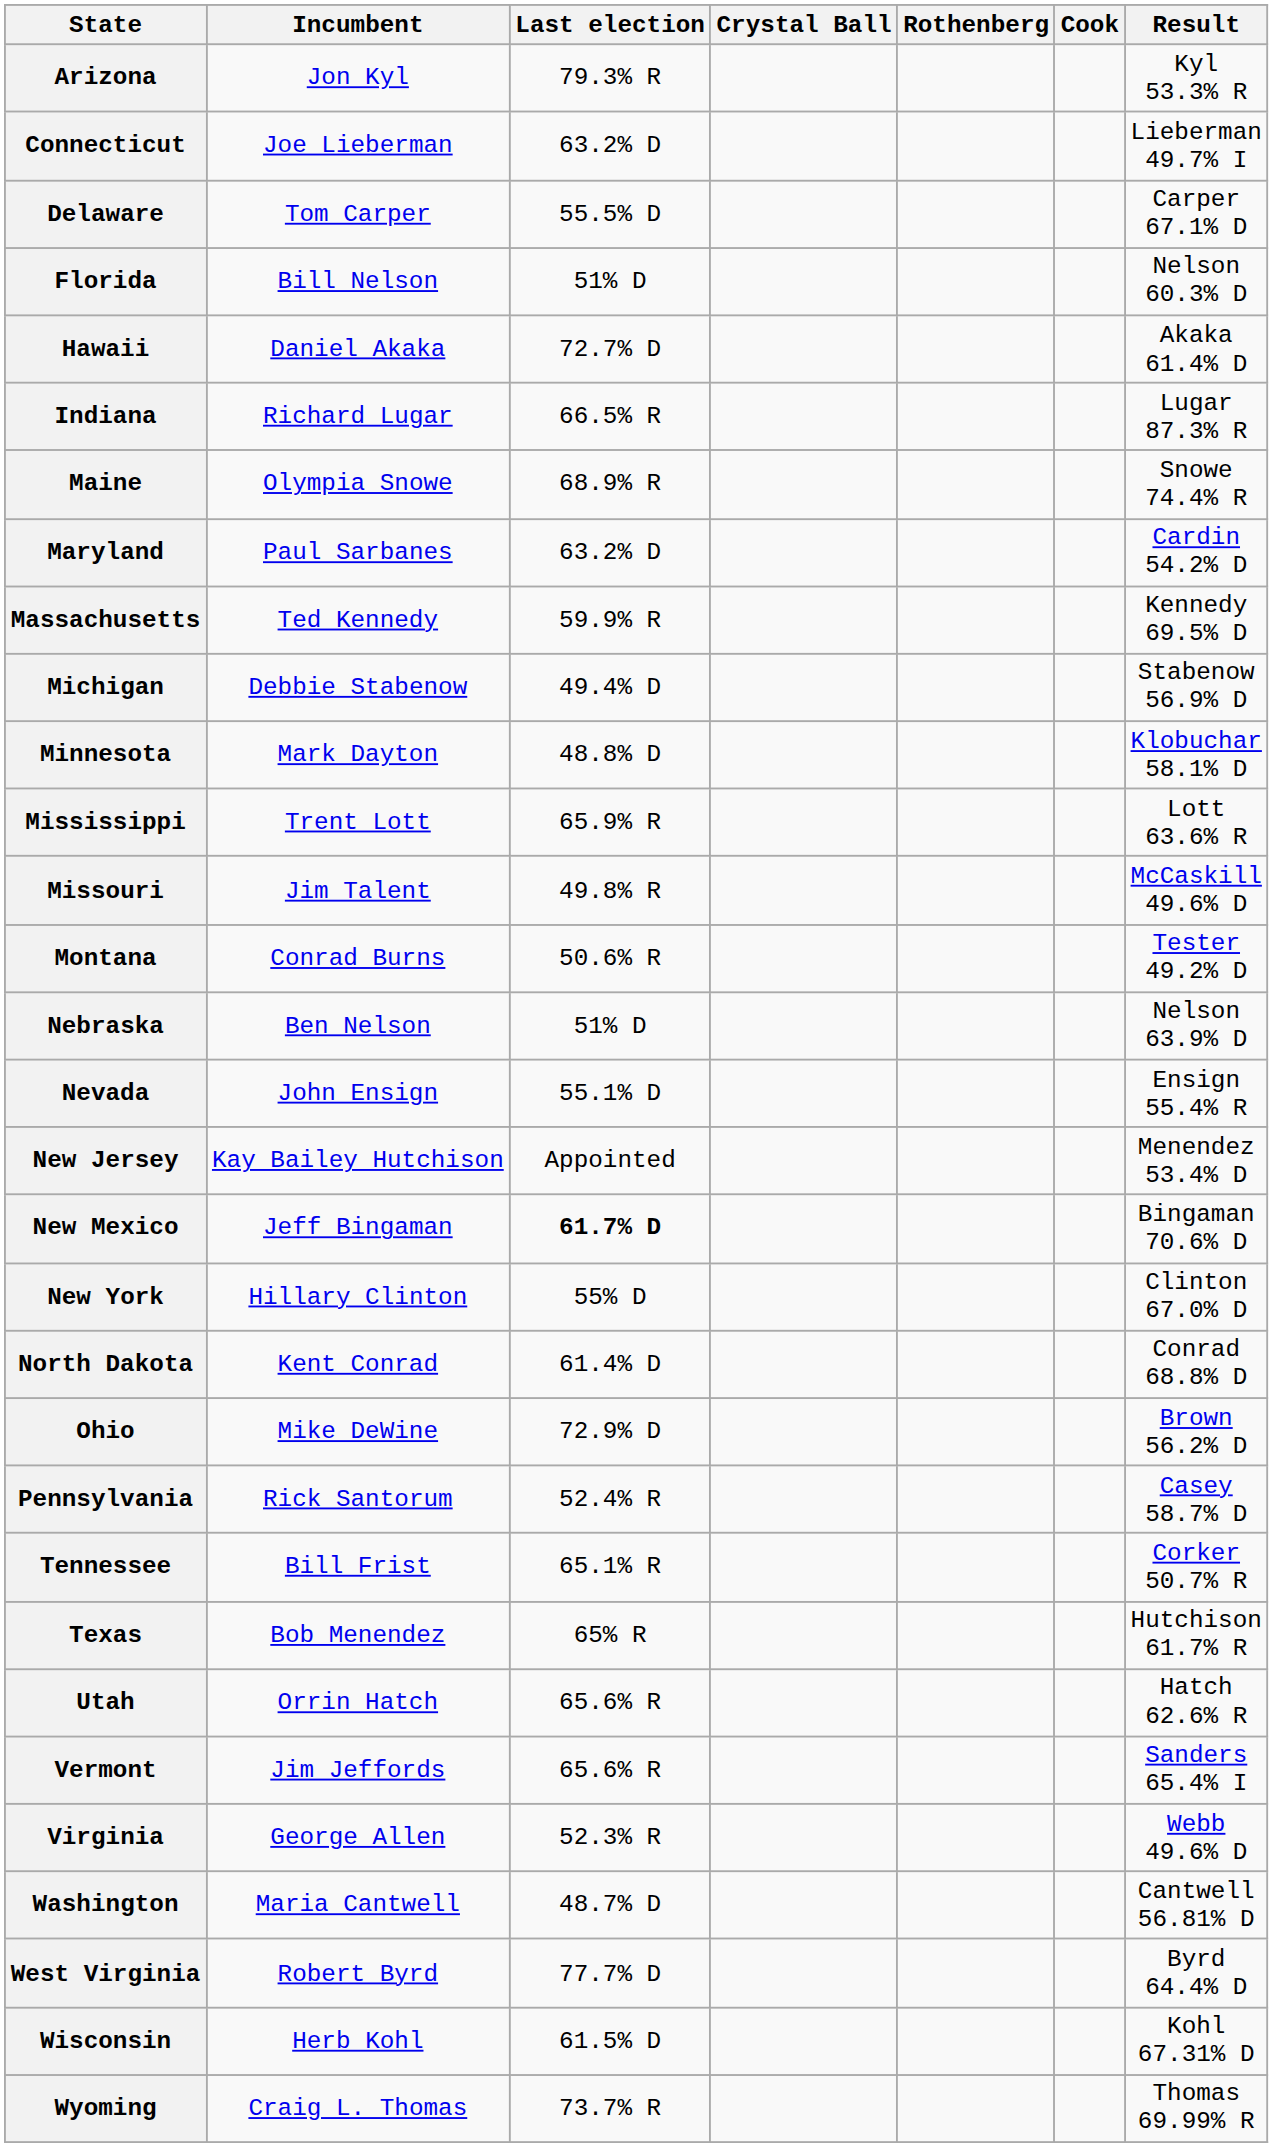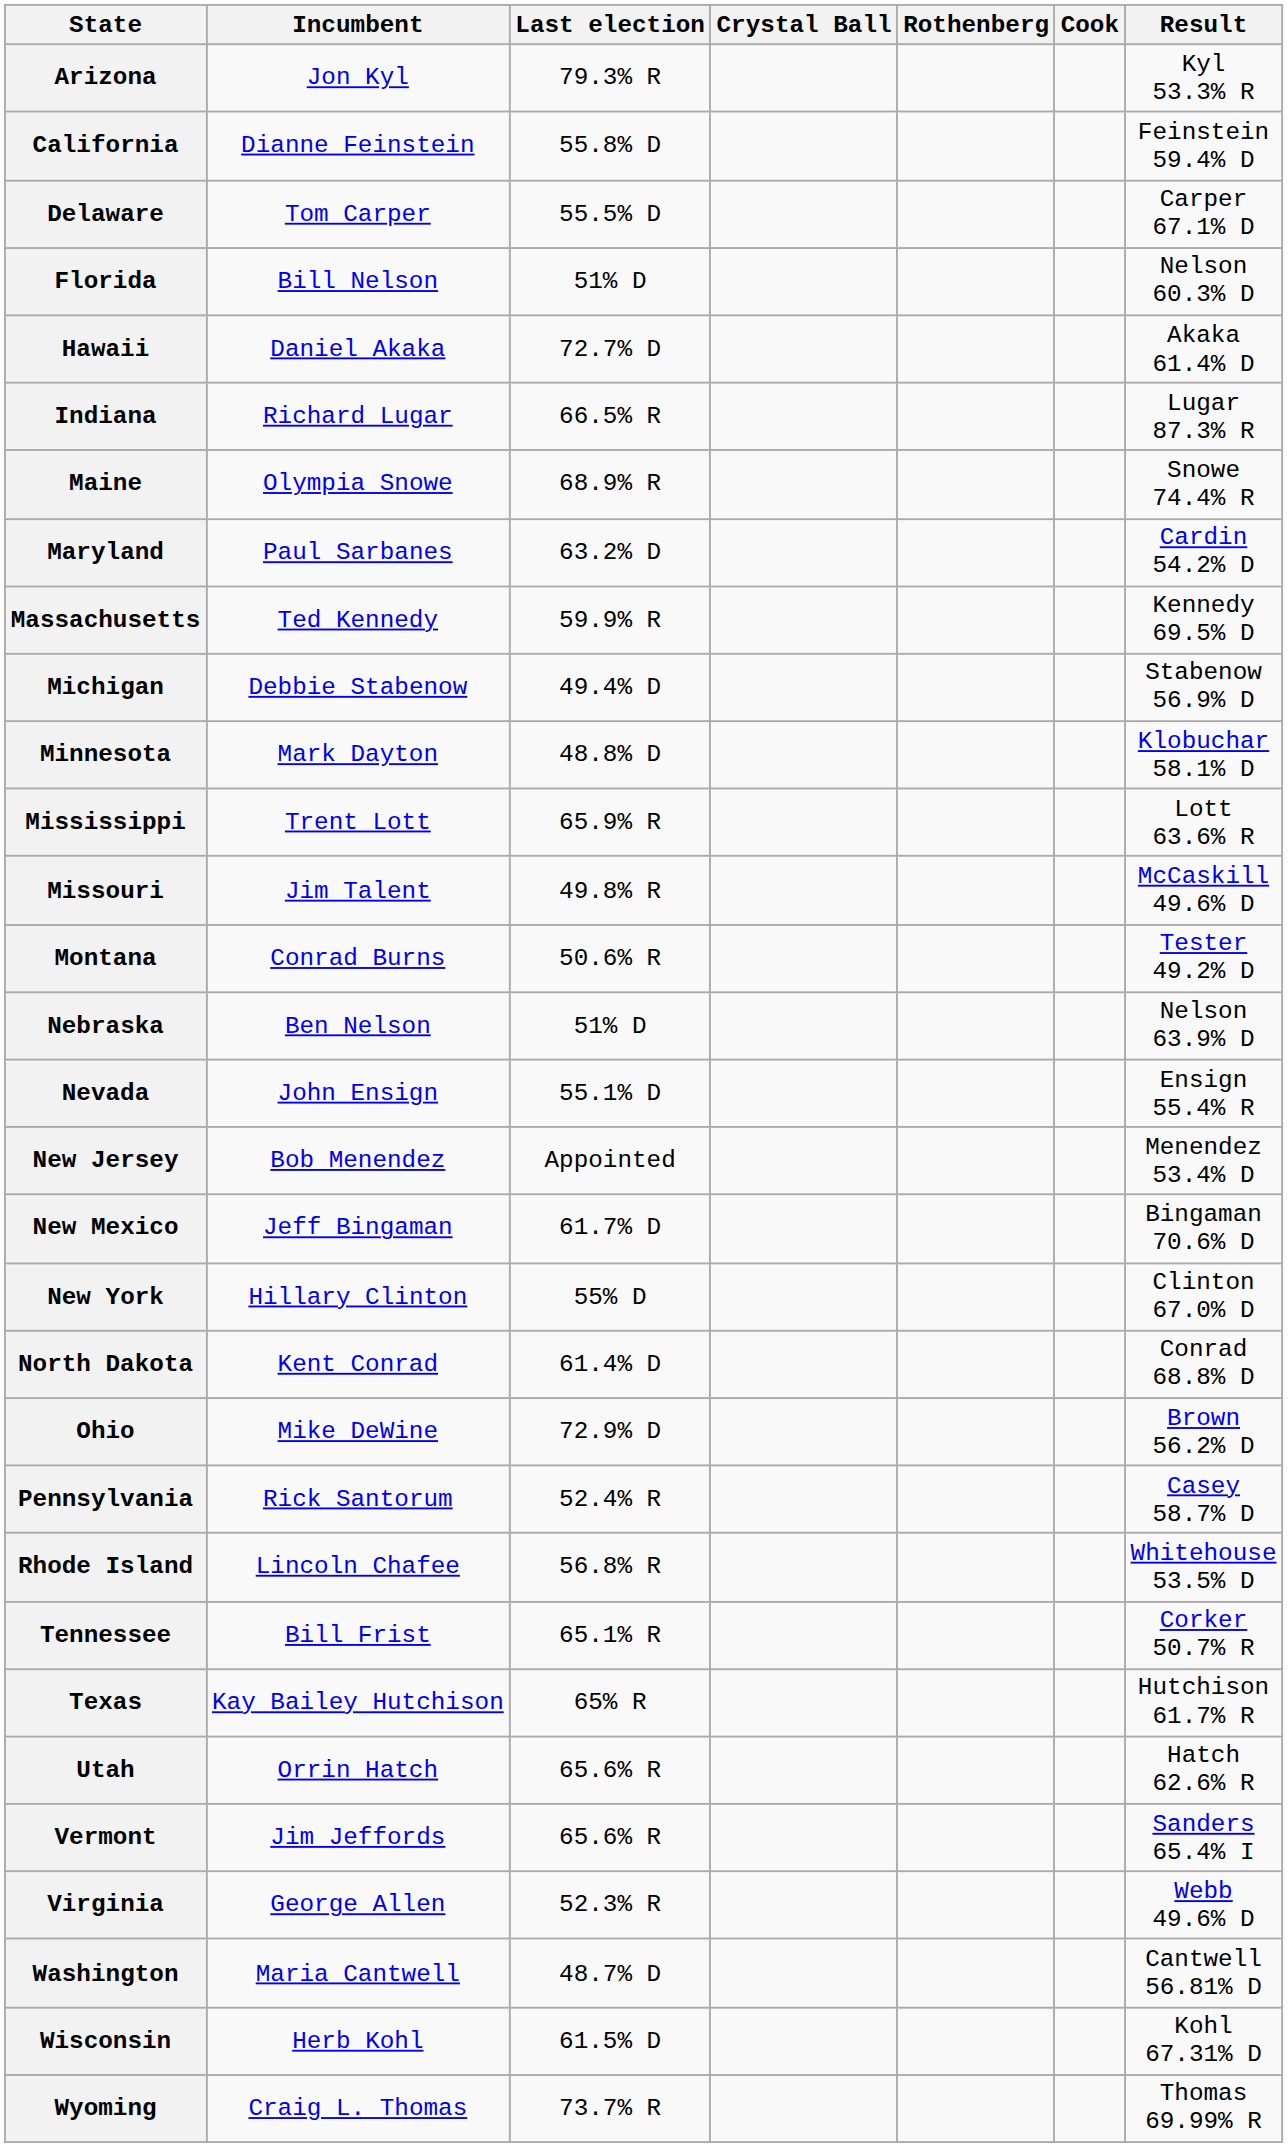+ row: (106, 146)
- row: (106, 146)
(358, 1161) Kay Bailey Hutchison -> (358, 1161) Bob Menendez
(610, 1229) bold -> (610, 1229) normal
+ row: (106, 1567)
(358, 1635) Bob Menendez -> (358, 1702) Kay Bailey Hutchison
- row: (106, 1973)
